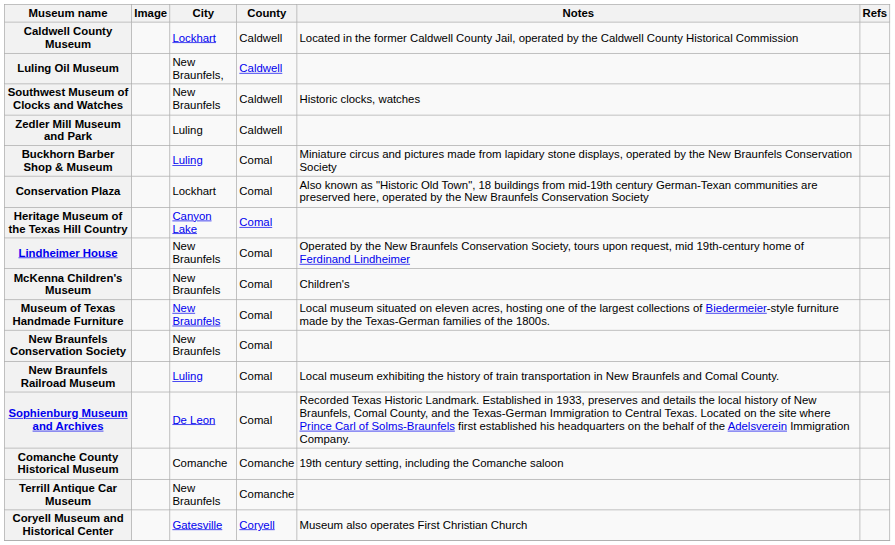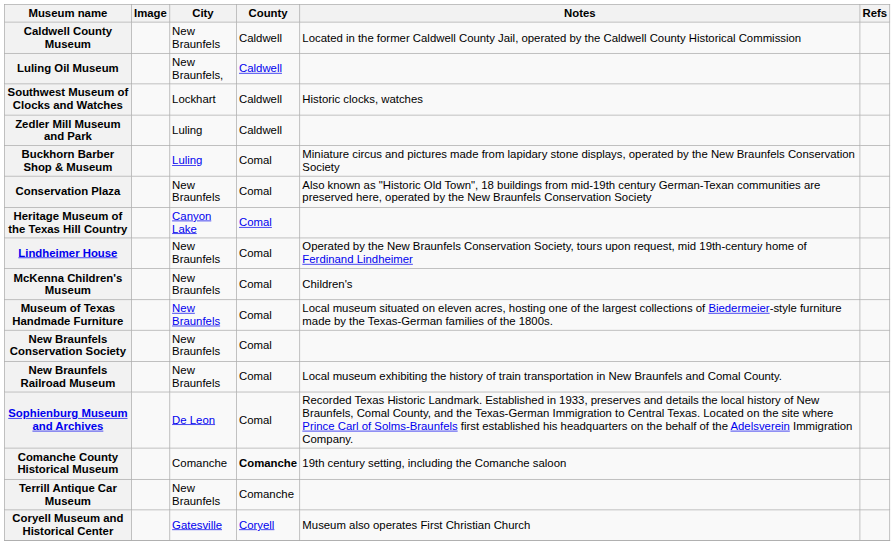(194, 37) Lockhart -> (196, 37) New Braunfels
(196, 99) New Braunfels -> (194, 99) Lockhart
(194, 191) Lockhart -> (196, 191) New Braunfels
(188, 376) Luling -> (196, 376) New Braunfels
(267, 463) normal -> (268, 463) bold
